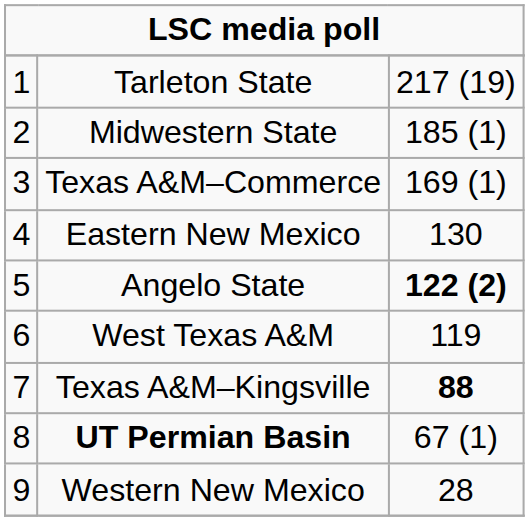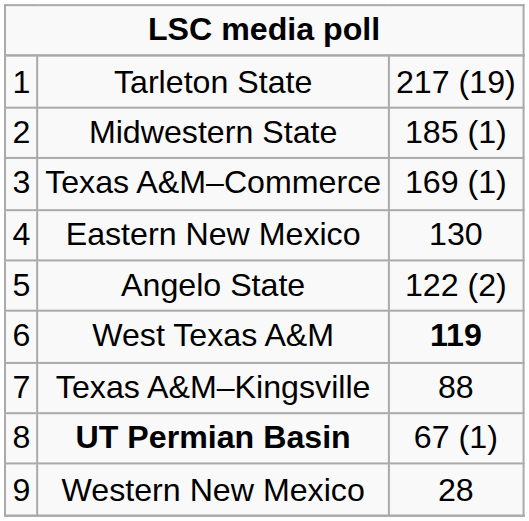(456, 285) bold -> (456, 285) normal
(456, 336) normal -> (456, 336) bold
(456, 387) bold -> (456, 387) normal
